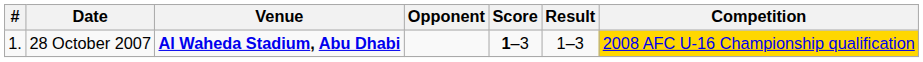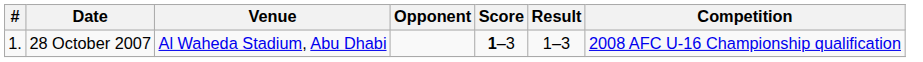(279, 43) bold -> (273, 43) normal
(759, 43) gold background -> (745, 43) no background
